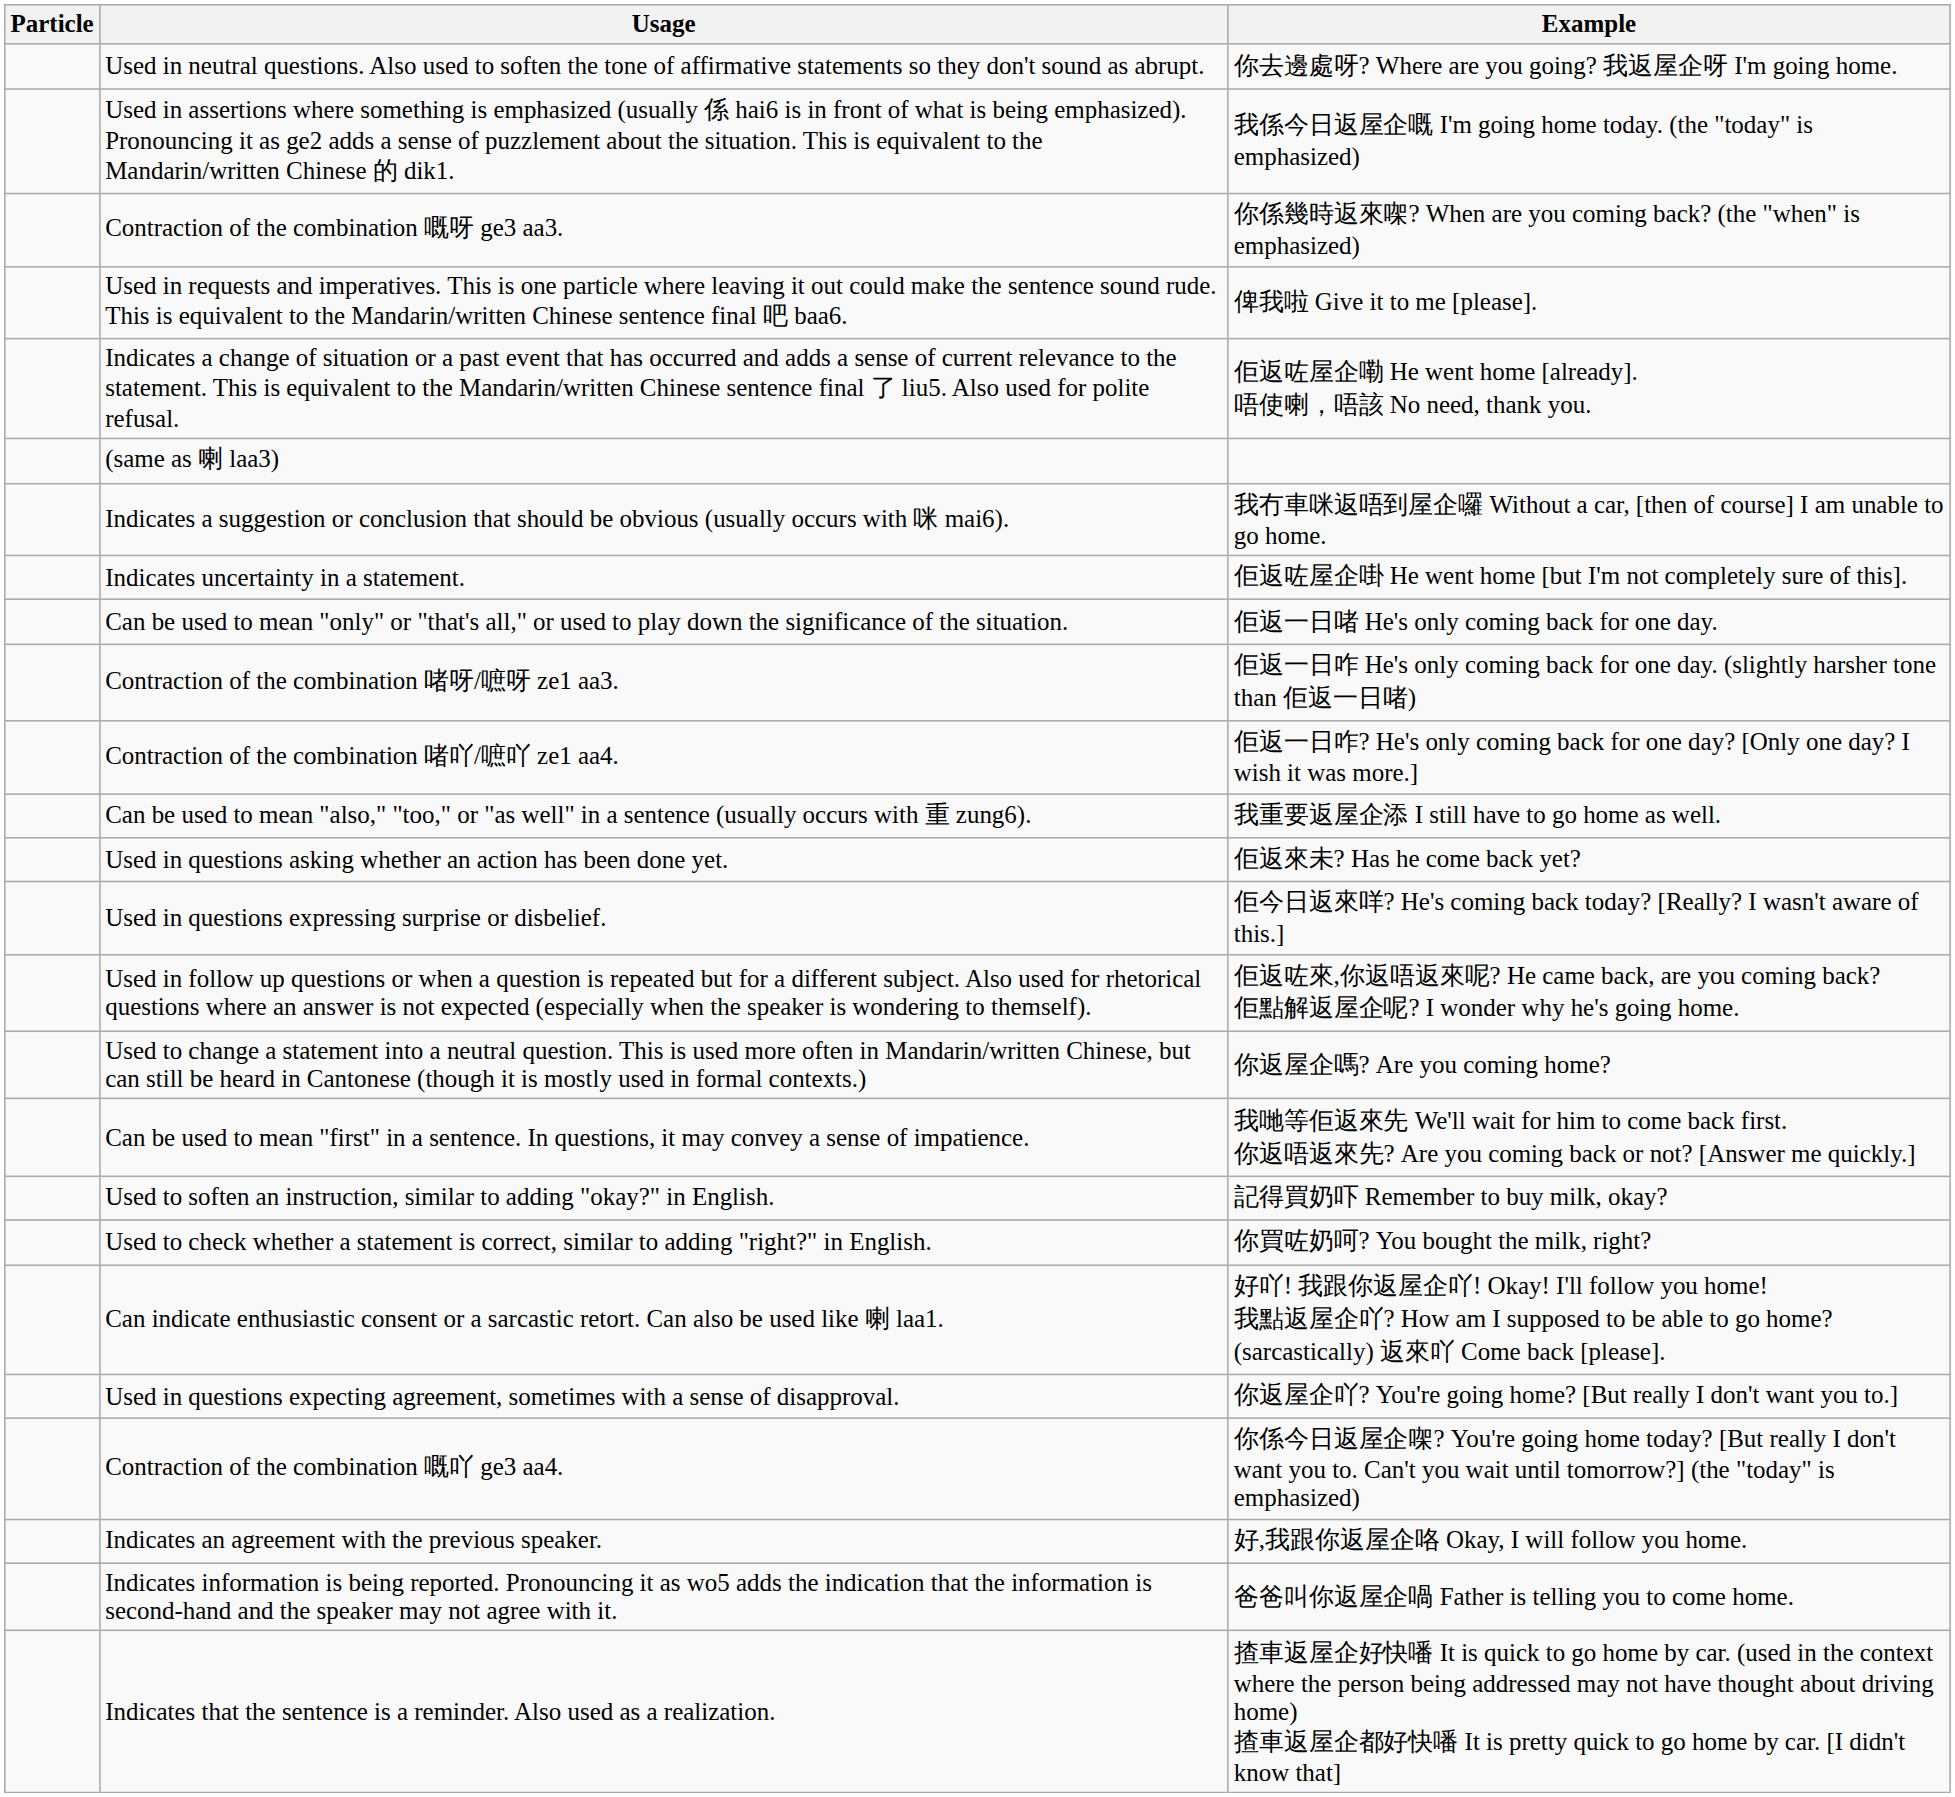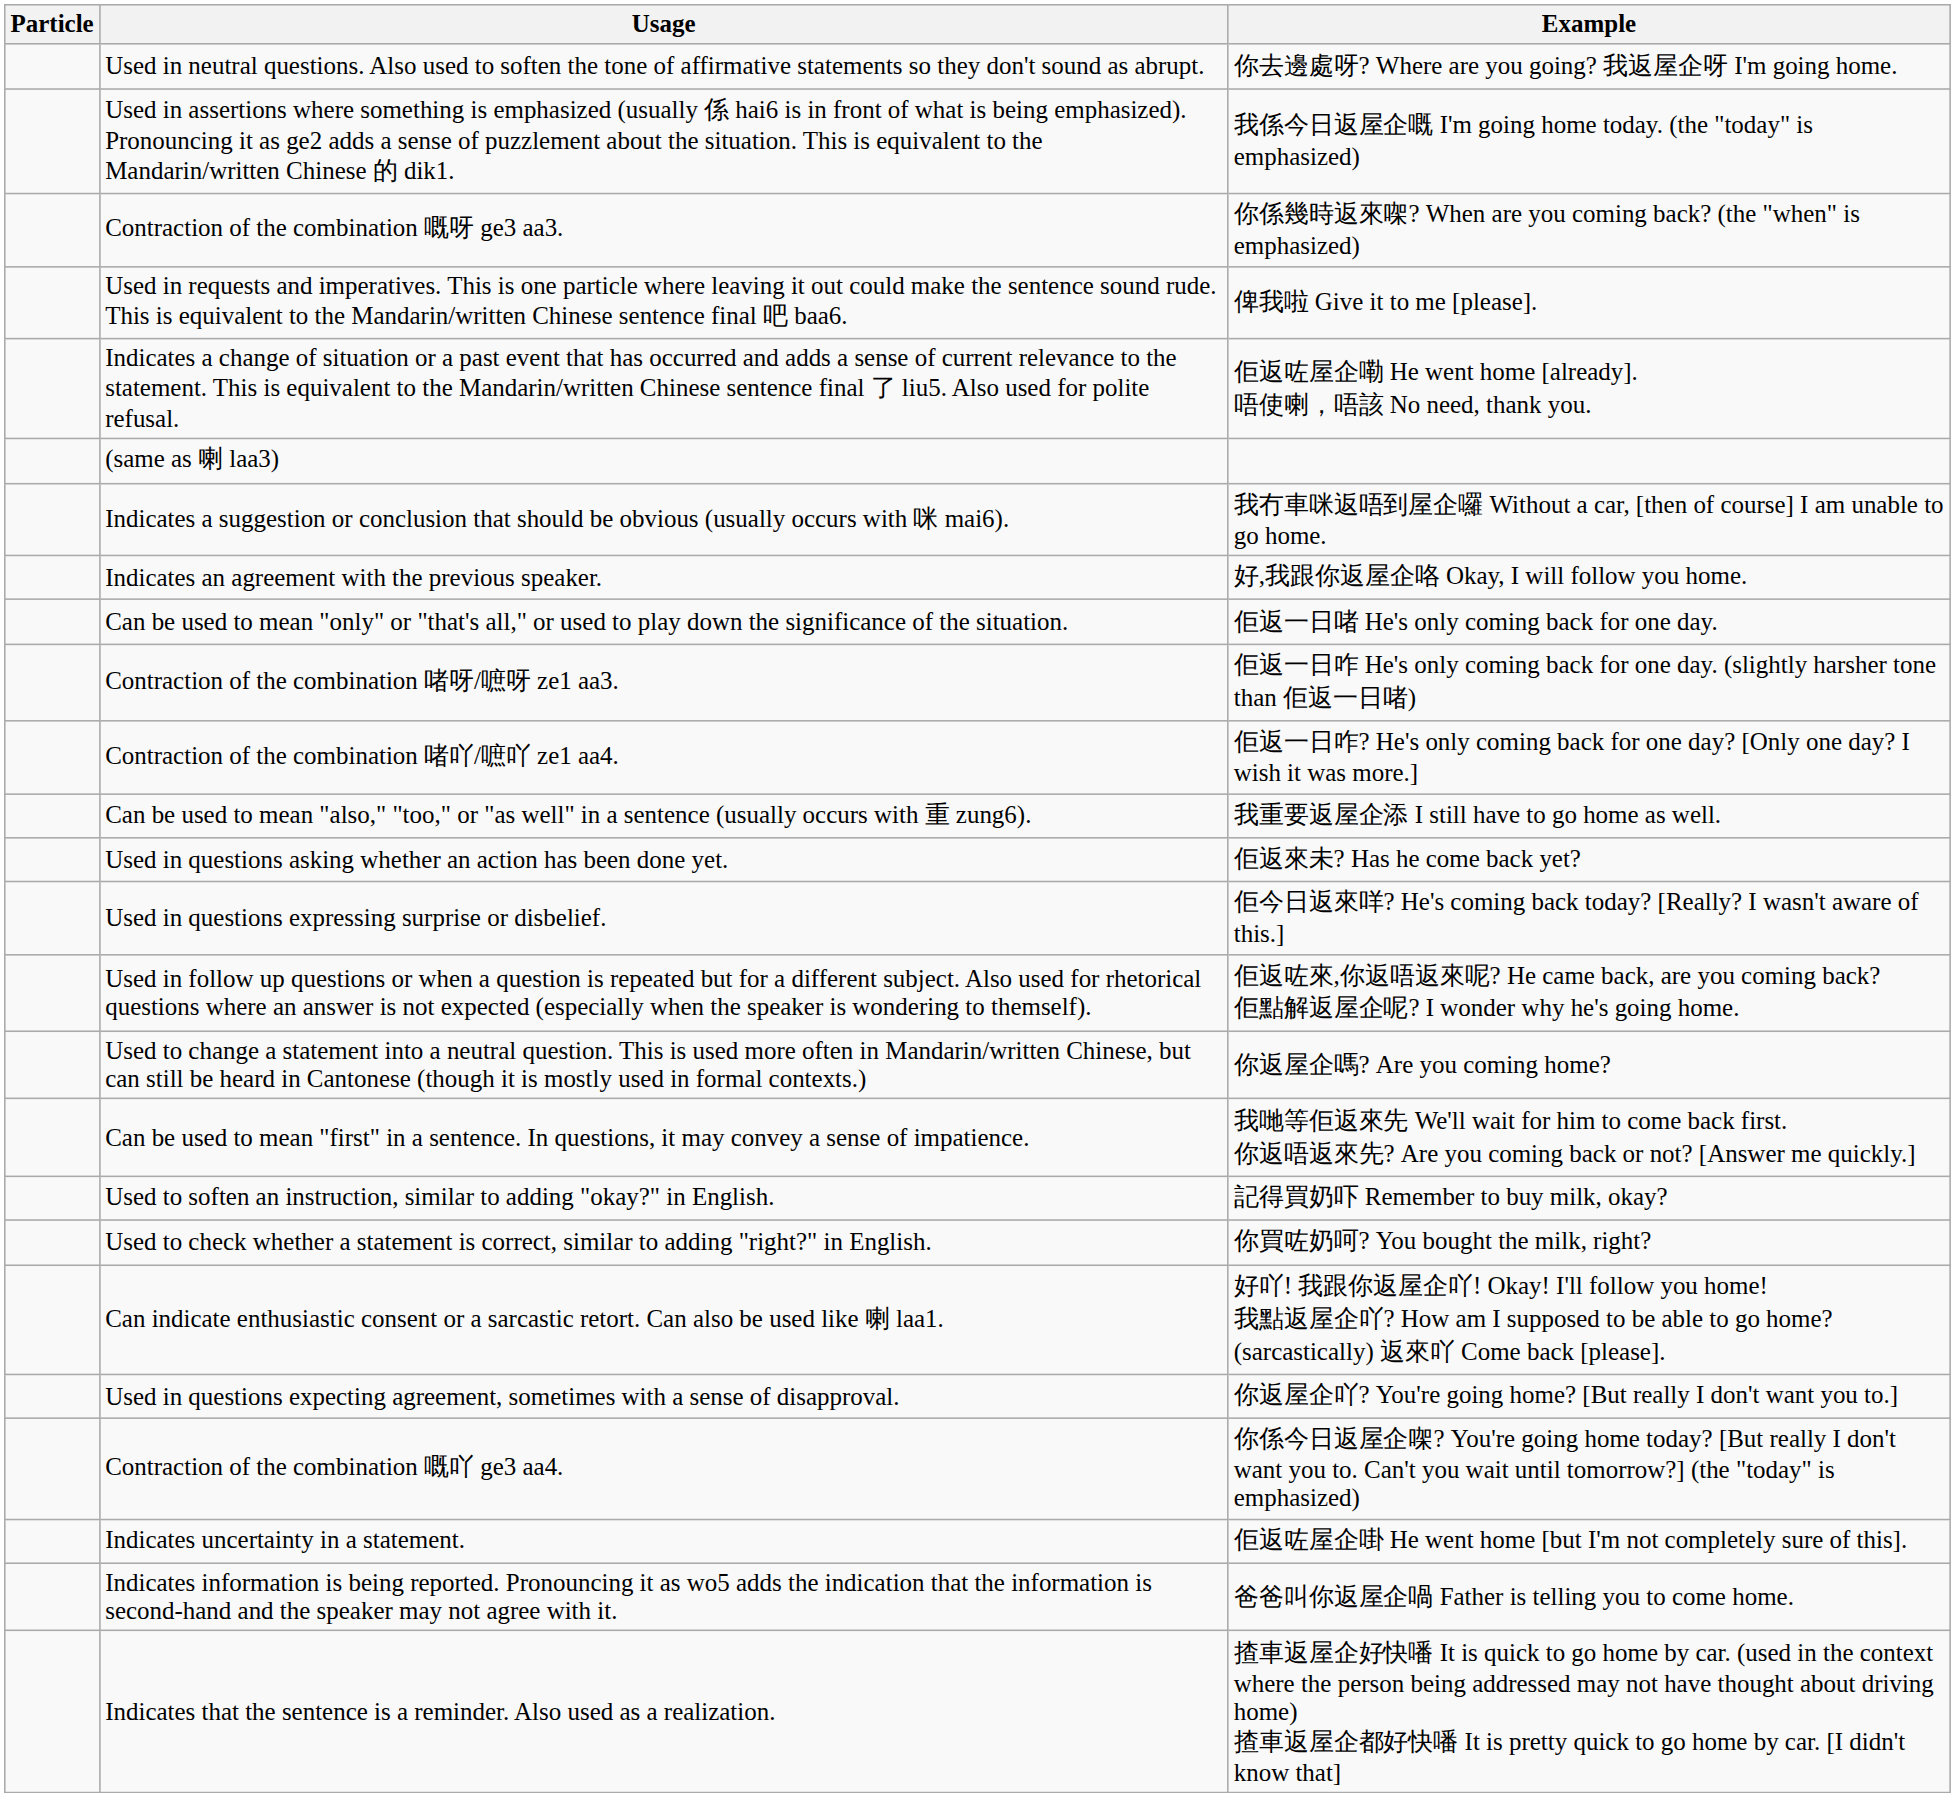rows swapped: (354, 1540) <-> (285, 577)
